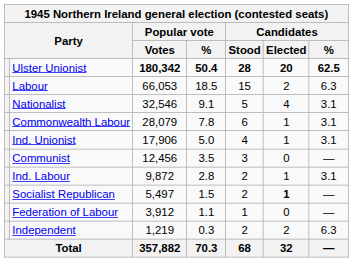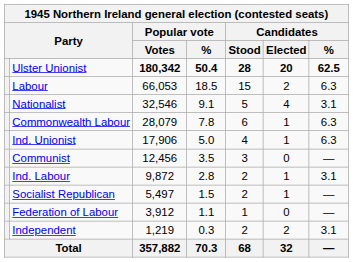(329, 122) 3.1 -> (329, 122) 6.3
(329, 140) 3.1 -> (329, 140) 6.3
(286, 194) bold -> (286, 194) normal
(329, 230) 6.3 -> (329, 230) 3.1
